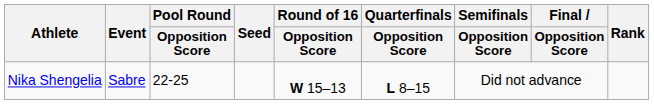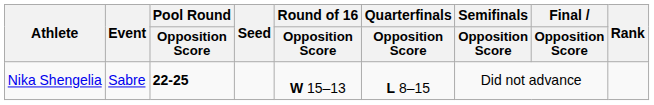(171, 81) normal -> (171, 81) bold
